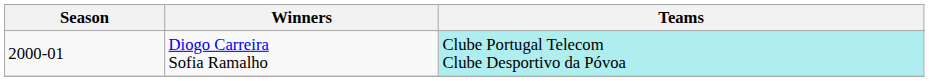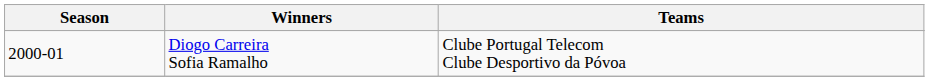(534, 53) paleturquoise background -> (534, 53) no background
